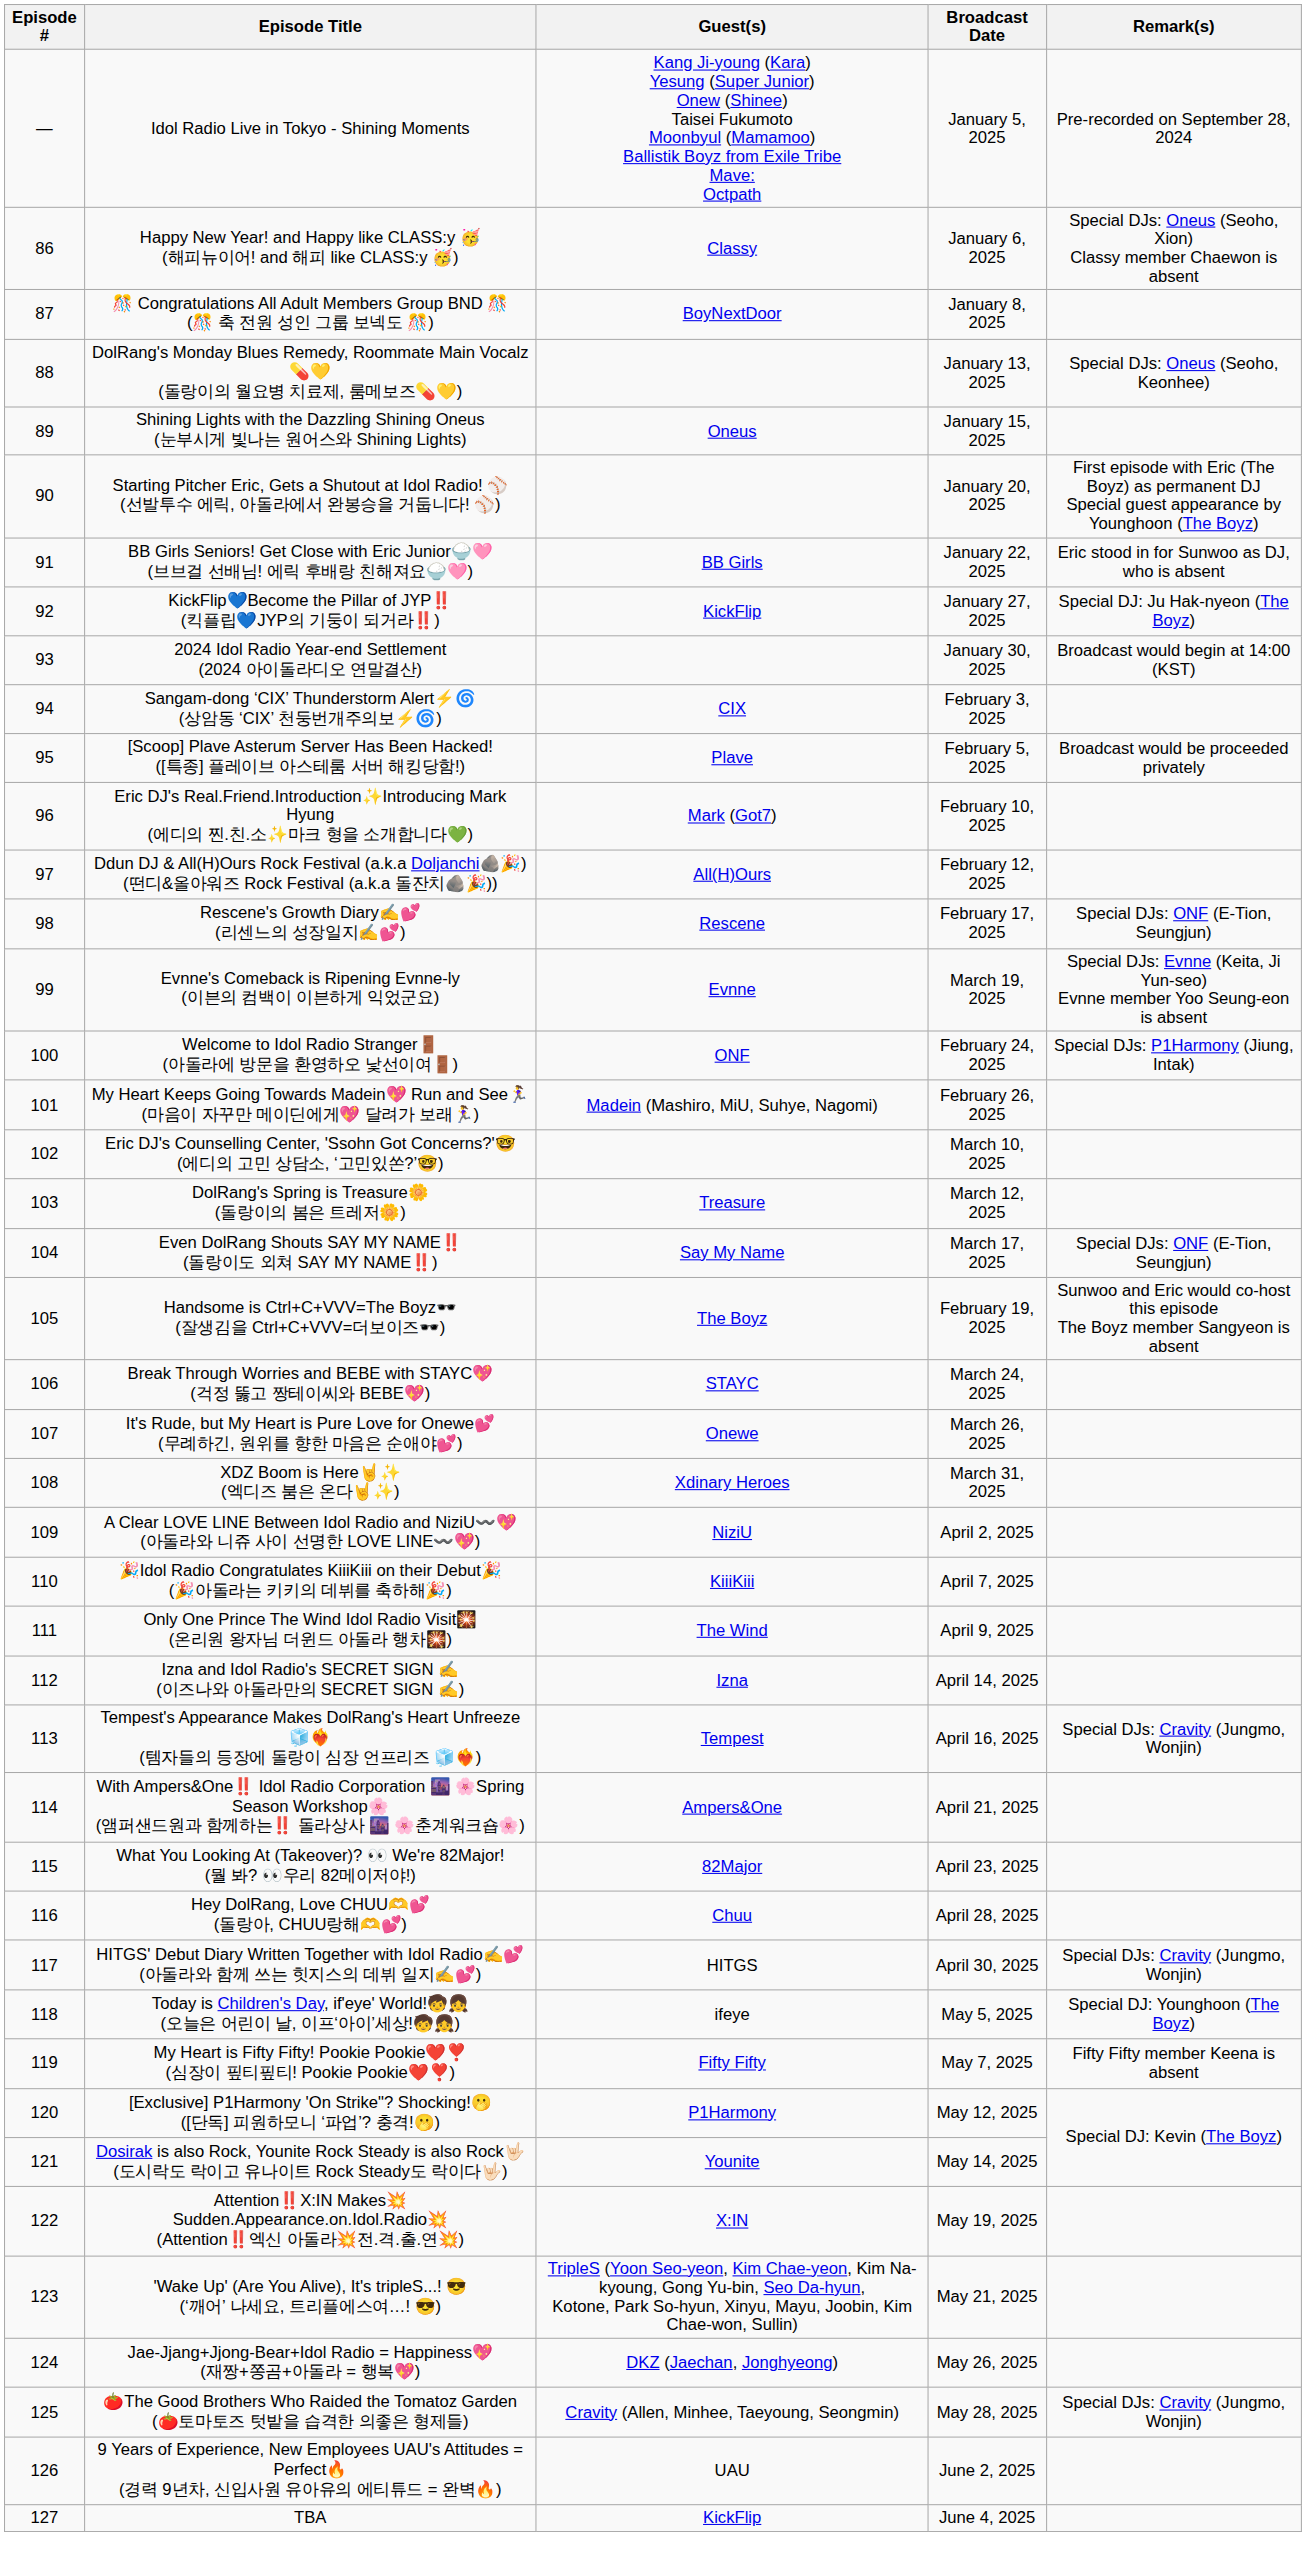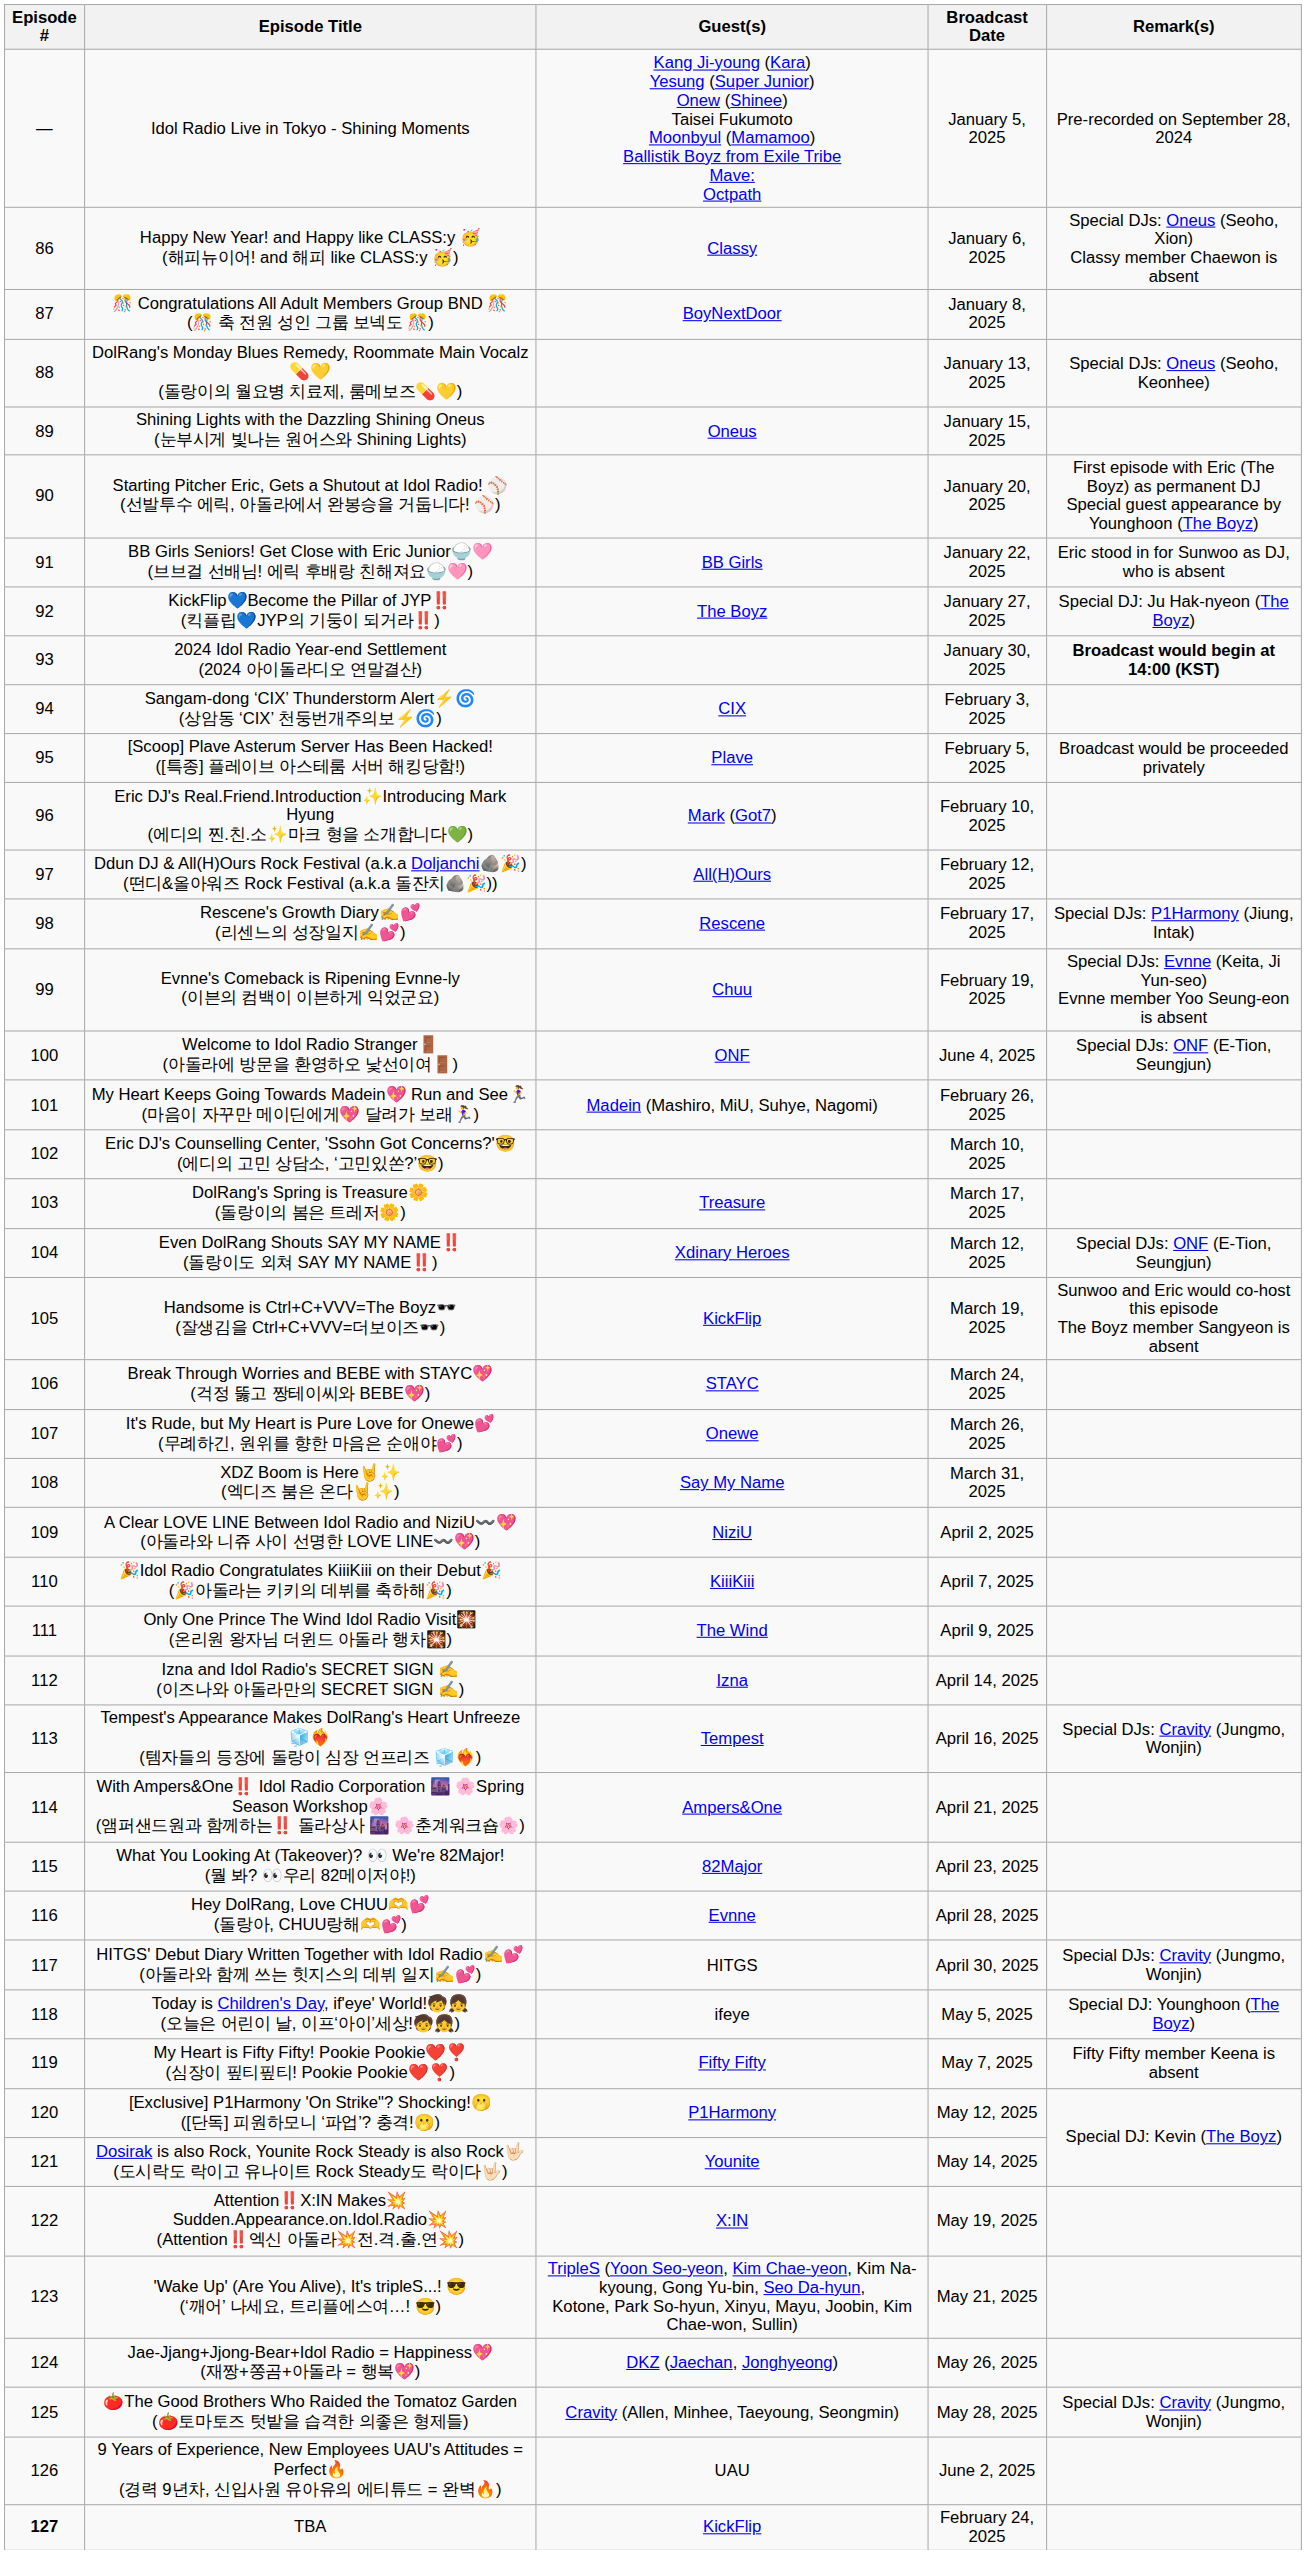(732, 611) KickFlip -> (732, 611) The Boyz
(1174, 660) normal -> (1174, 660) bold
(1174, 923) Special DJs: ONF (E-Tion, Seungjun) -> (1174, 923) Special DJs: P1Harmony (Jiung, Intak)
(732, 989) Evnne -> (732, 989) Chuu
(987, 989) March 19, 2025 -> (987, 989) February 19, 2025
(987, 1055) February 24, 2025 -> (987, 1055) June 4, 2025
(1174, 1055) Special DJs: P1Harmony (Jiung, Intak) -> (1174, 1055) Special DJs: ONF (E-Tion, Seungjun)
(987, 1203) March 12, 2025 -> (987, 1203) March 17, 2025
(732, 1252) Say My Name -> (732, 1252) Xdinary Heroes
(987, 1252) March 17, 2025 -> (987, 1252) March 12, 2025
(732, 1318) The Boyz -> (732, 1318) KickFlip
(987, 1318) February 19, 2025 -> (987, 1318) March 19, 2025
(732, 1483) Xdinary Heroes -> (732, 1483) Say My Name
(732, 1915) Chuu -> (732, 1915) Evnne
(44, 2517) normal -> (44, 2527) bold
(987, 2517) June 4, 2025 -> (987, 2527) February 24, 2025
